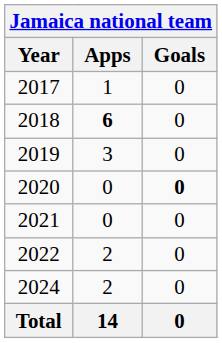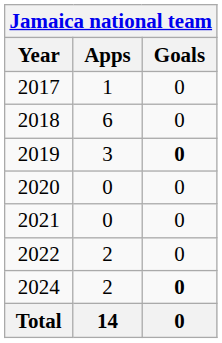(107, 120) bold -> (107, 120) normal
(179, 154) normal -> (179, 154) bold
(179, 187) bold -> (179, 187) normal
(179, 287) normal -> (179, 287) bold
